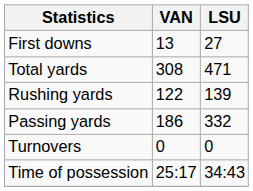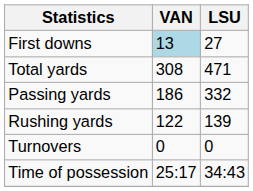(165, 43) no background -> (165, 43) lightblue background
rows swapped: (60, 95) <-> (60, 121)
